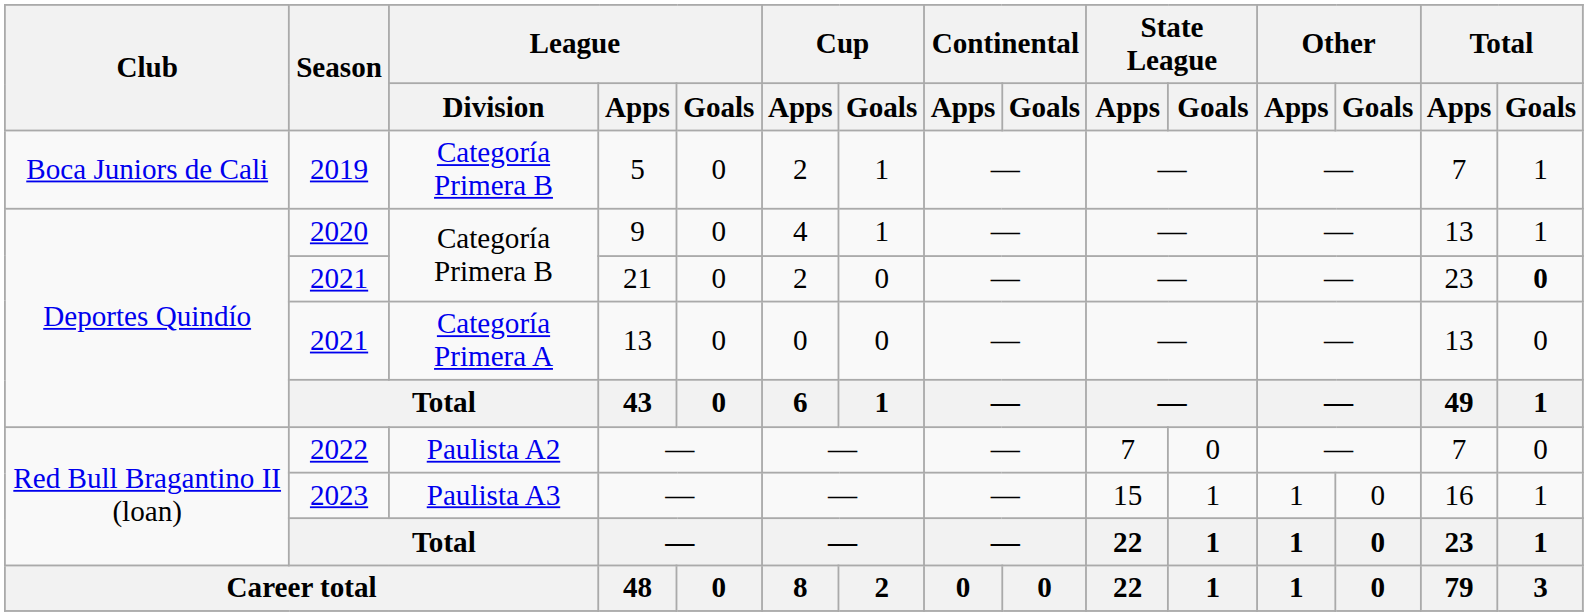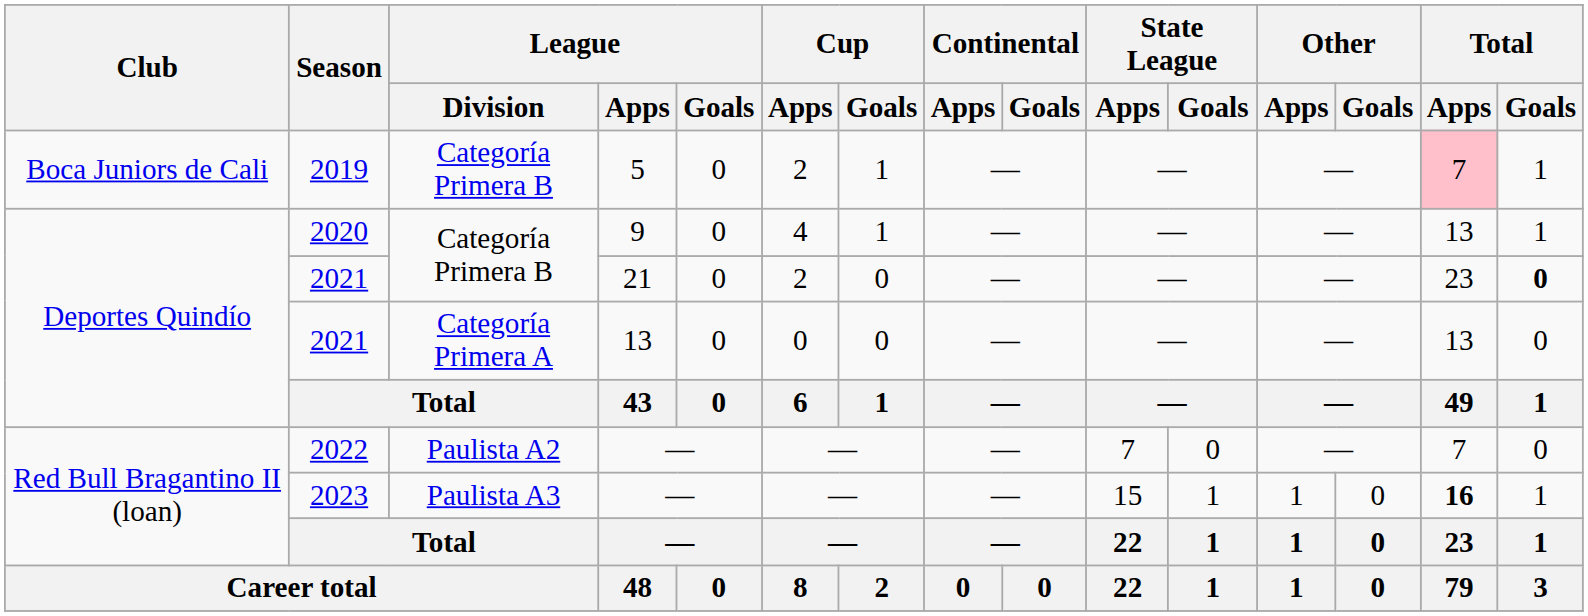(1459, 169) no background -> (1459, 169) pink background
(1459, 495) normal -> (1459, 495) bold
